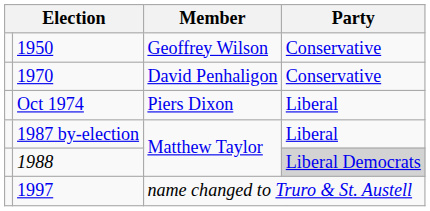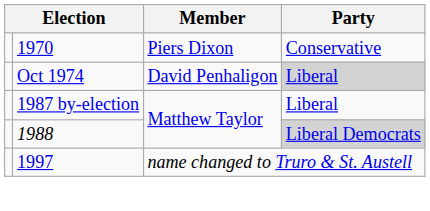- row: (35, 47)
(212, 76) David Penhaligon -> (190, 47) Piers Dixon
(190, 104) Piers Dixon -> (212, 76) David Penhaligon
(312, 104) no background -> (312, 76) lightgrey background
